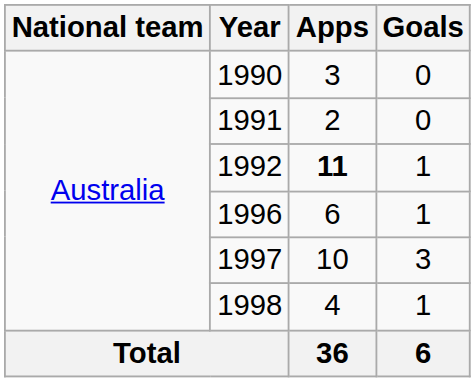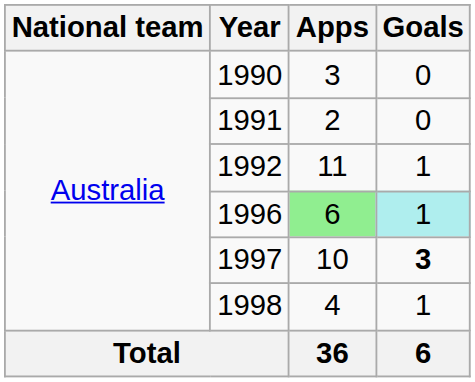(332, 167) bold -> (332, 167) normal
(332, 213) no background -> (332, 213) lightgreen background
(423, 213) no background -> (423, 213) paleturquoise background
(423, 259) normal -> (423, 259) bold
